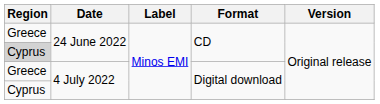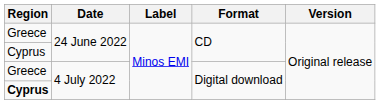(26, 52) lightgrey background -> (26, 52) no background
(26, 90) normal -> (28, 90) bold
